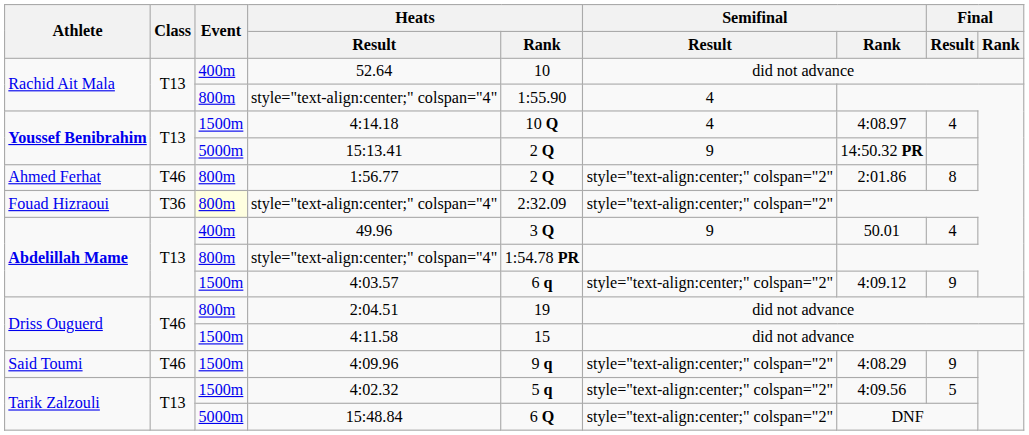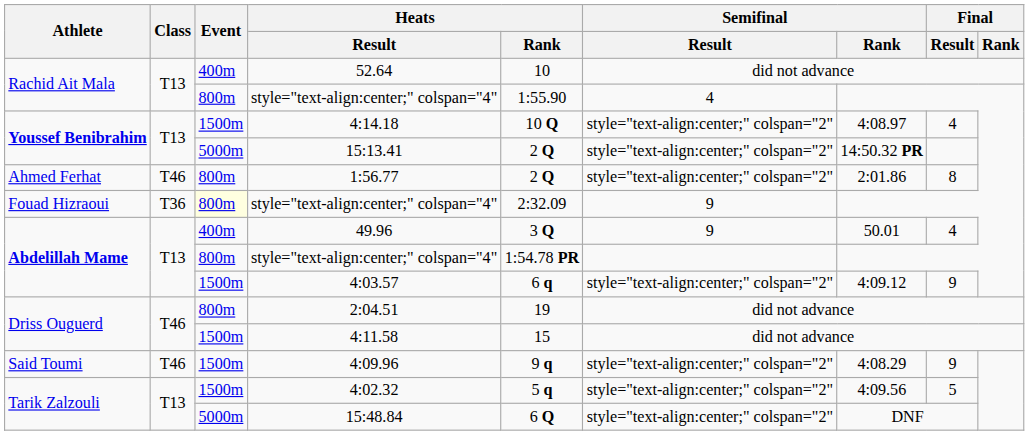(710, 124) 4 -> (710, 124) style="text-align:center;" colspan="2"
(710, 151) 9 -> (710, 151) style="text-align:center;" colspan="2"
(710, 204) style="text-align:center;" colspan="2" -> (710, 204) 9
